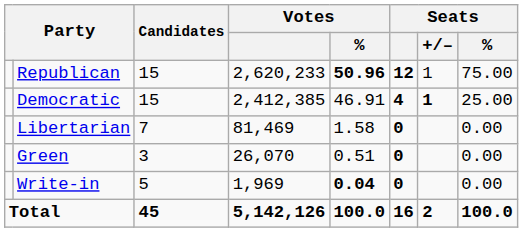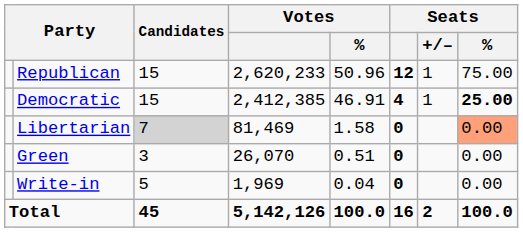(359, 74) bold -> (359, 74) normal
(427, 102) bold -> (427, 102) normal
(487, 102) normal -> (487, 102) bold
(144, 130) no background -> (144, 130) lightgrey background
(482, 130) no background -> (482, 130) lightsalmon background
(354, 185) bold -> (354, 185) normal
